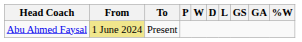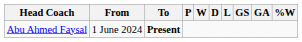(117, 29) khaki background -> (117, 29) no background
(162, 29) normal -> (164, 29) bold
